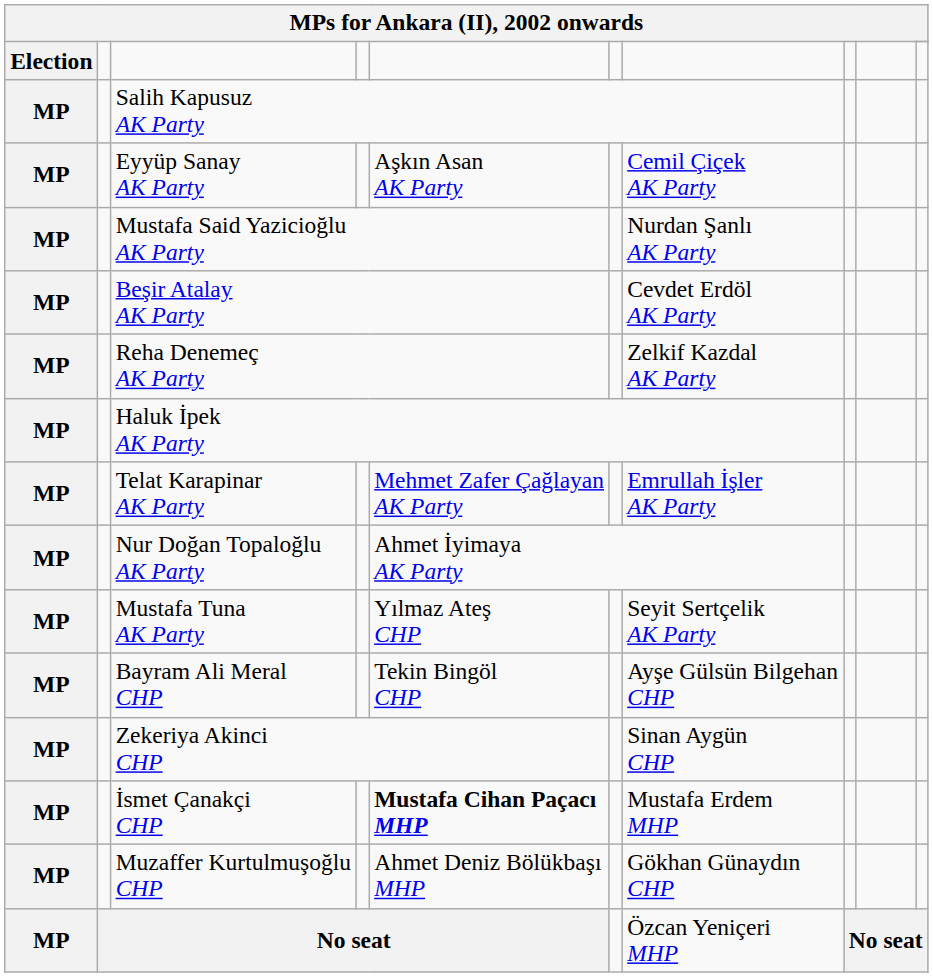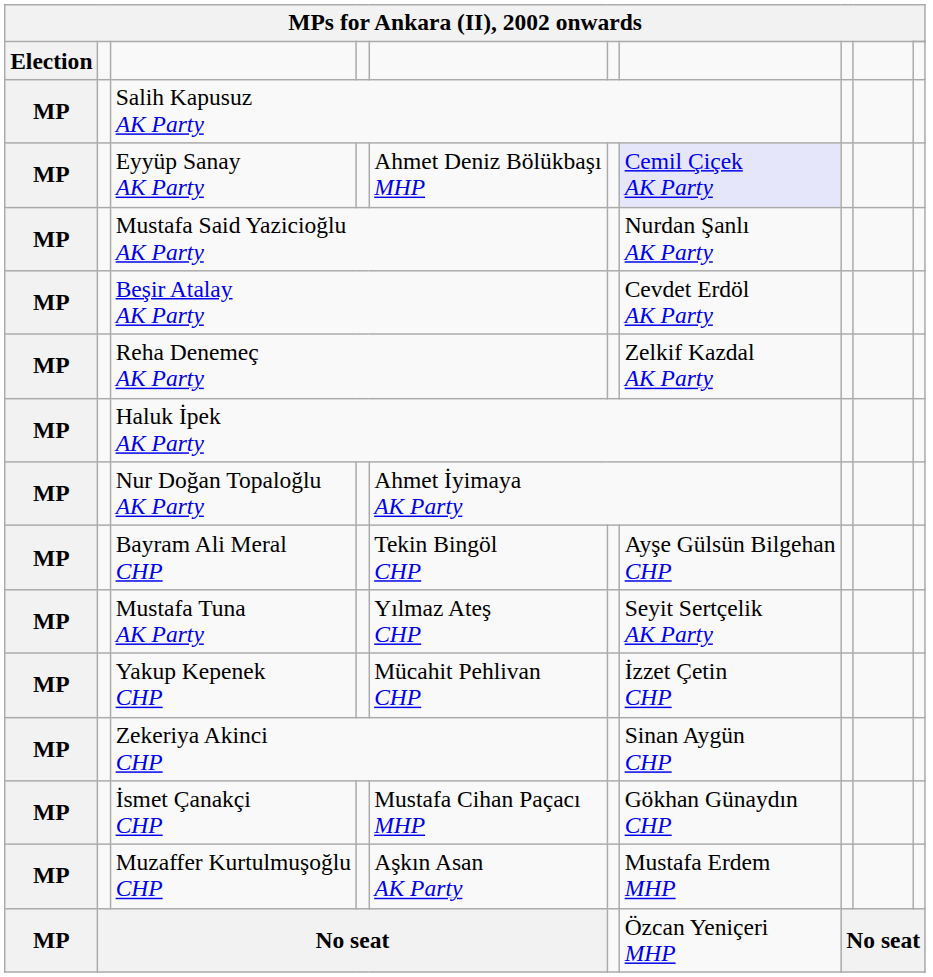(429, 174) Aşkın Asan AK Party -> (488, 174) Ahmet Deniz Bölükbaşı MHP
(686, 174) no background -> (684, 174) lavender background
- row: (189, 493)
rows swapped: (181, 621) <-> (201, 684)
+ row: (191, 684)
(485, 812) bold -> (477, 812) normal
(700, 812) Mustafa Erdem MHP -> (711, 812) Gökhan Günaydın CHP
(488, 876) Ahmet Deniz Bölükbaşı MHP -> (429, 876) Aşkın Asan AK Party
(714, 876) Gökhan Günaydın CHP -> (697, 876) Mustafa Erdem MHP
